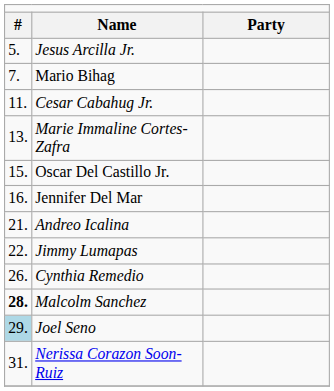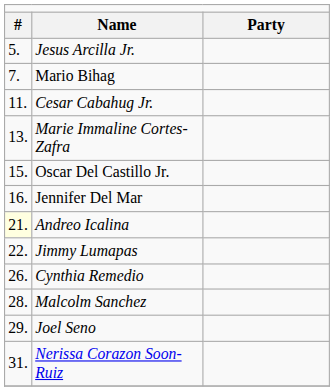(18, 224) no background -> (18, 224) lightyellow background
(18, 302) bold -> (18, 302) normal
(18, 328) lightblue background -> (18, 328) no background
